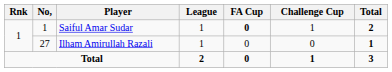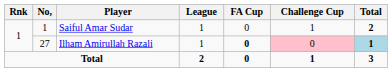(247, 28) bold -> (247, 28) normal
(247, 43) normal -> (247, 43) bold
(312, 43) no background -> (312, 43) pink background
(371, 43) no background -> (371, 43) lightblue background
